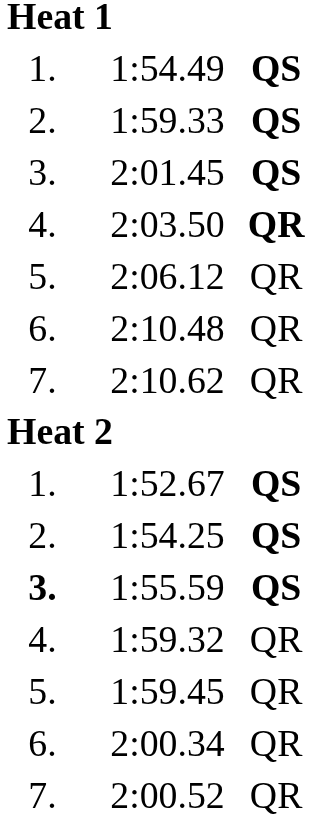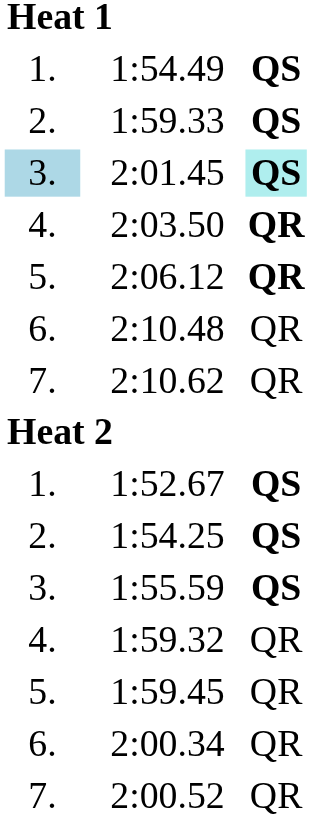(42, 172) no background -> (42, 172) lightblue background
(276, 172) no background -> (276, 172) paleturquoise background
(276, 276) normal -> (276, 276) bold
(42, 587) bold -> (42, 587) normal
